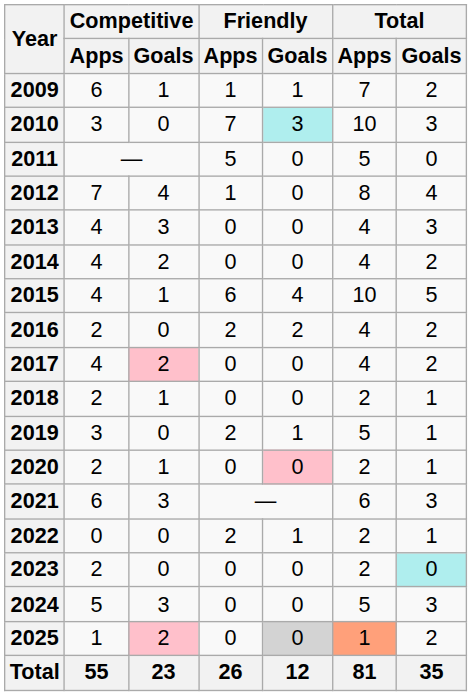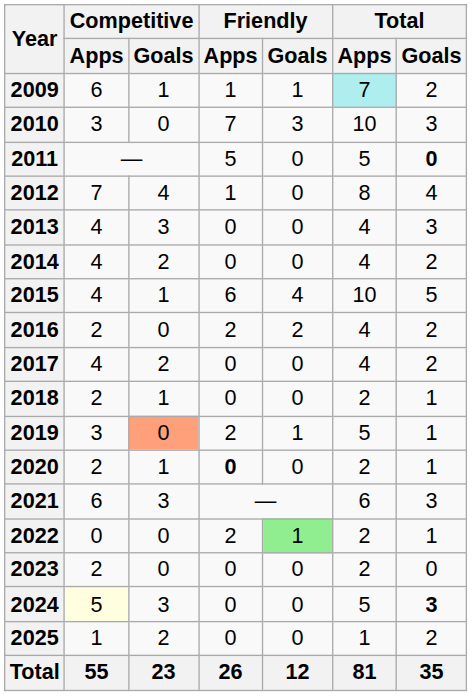(364, 90) no background -> (364, 90) paleturquoise background
(298, 124) paleturquoise background -> (298, 124) no background
(431, 158) normal -> (431, 158) bold
(164, 364) pink background -> (164, 364) no background
(164, 432) no background -> (164, 432) lightsalmon background
(231, 466) normal -> (231, 466) bold
(298, 466) pink background -> (298, 466) no background
(298, 535) no background -> (298, 535) lightgreen background
(431, 569) paleturquoise background -> (431, 569) no background
(97, 603) no background -> (97, 603) lightyellow background
(431, 603) normal -> (431, 603) bold
(164, 638) pink background -> (164, 638) no background
(298, 638) lightgrey background -> (298, 638) no background
(364, 638) lightsalmon background -> (364, 638) no background
